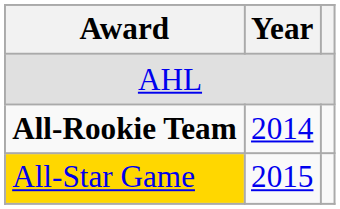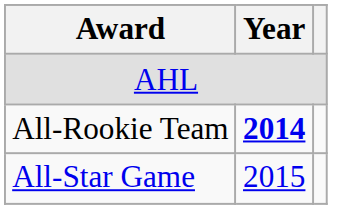(124, 128) bold -> (120, 128) normal
(282, 128) normal -> (274, 128) bold
(104, 177) gold background -> (104, 177) no background
